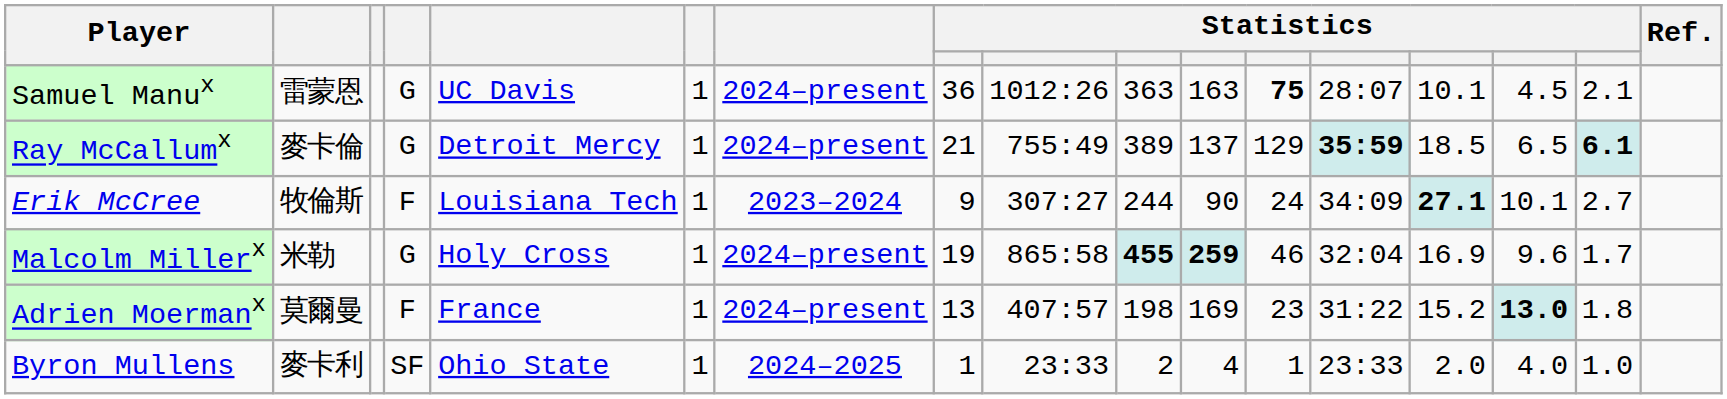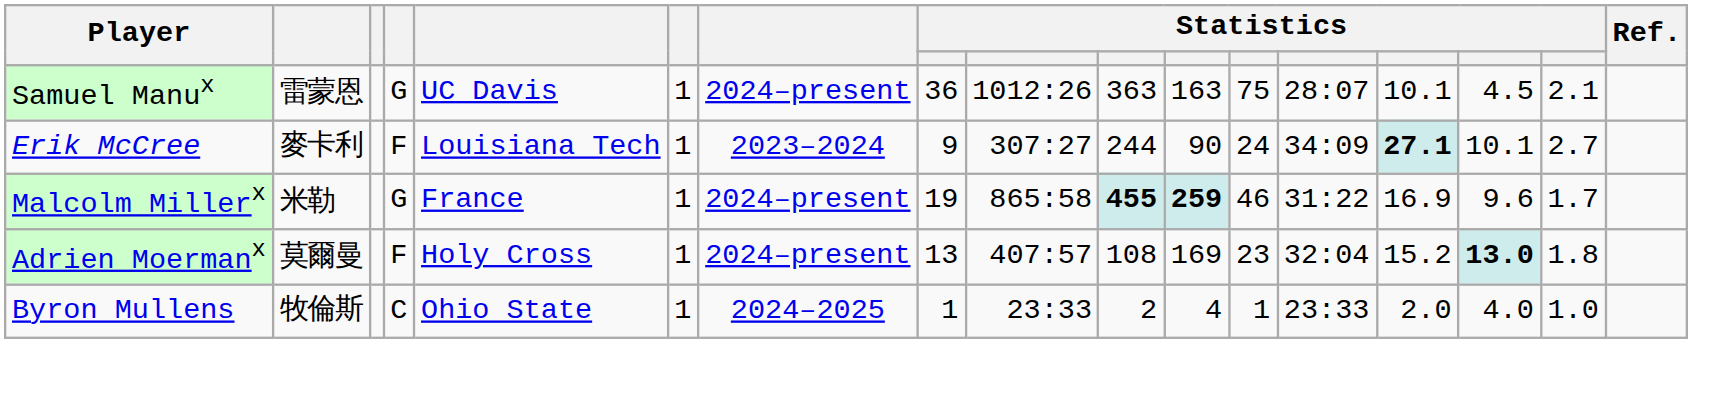(1287, 93) bold -> (1253, 93) normal
- row: (122, 149)
(321, 204) 牧倫斯 -> (321, 148) 麥卡利
(524, 257) Holy Cross -> (472, 202) France
(1361, 257) 32:04 -> (1327, 202) 31:22
(489, 313) France -> (507, 257) Holy Cross
(1149, 313) 198 -> (1131, 257) 108
(1361, 313) 31:22 -> (1327, 257) 32:04
(321, 368) 麥卡利 -> (321, 313) 牧倫斯
(407, 367) SF -> (399, 311) C
